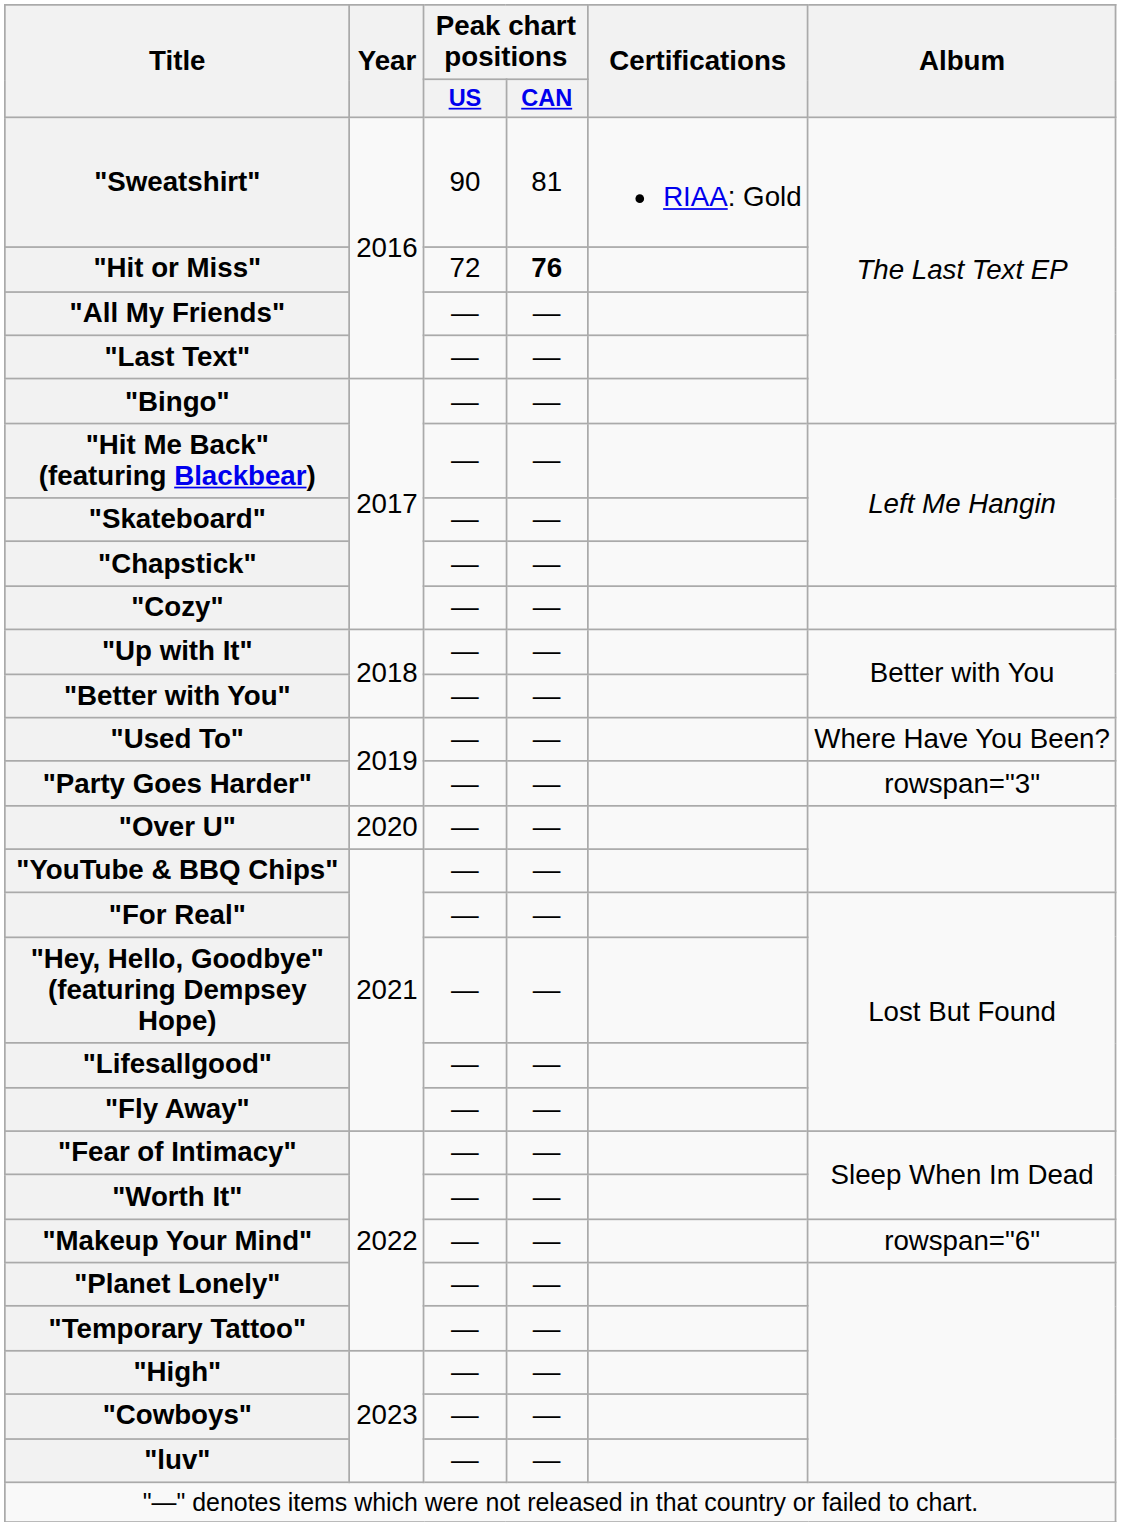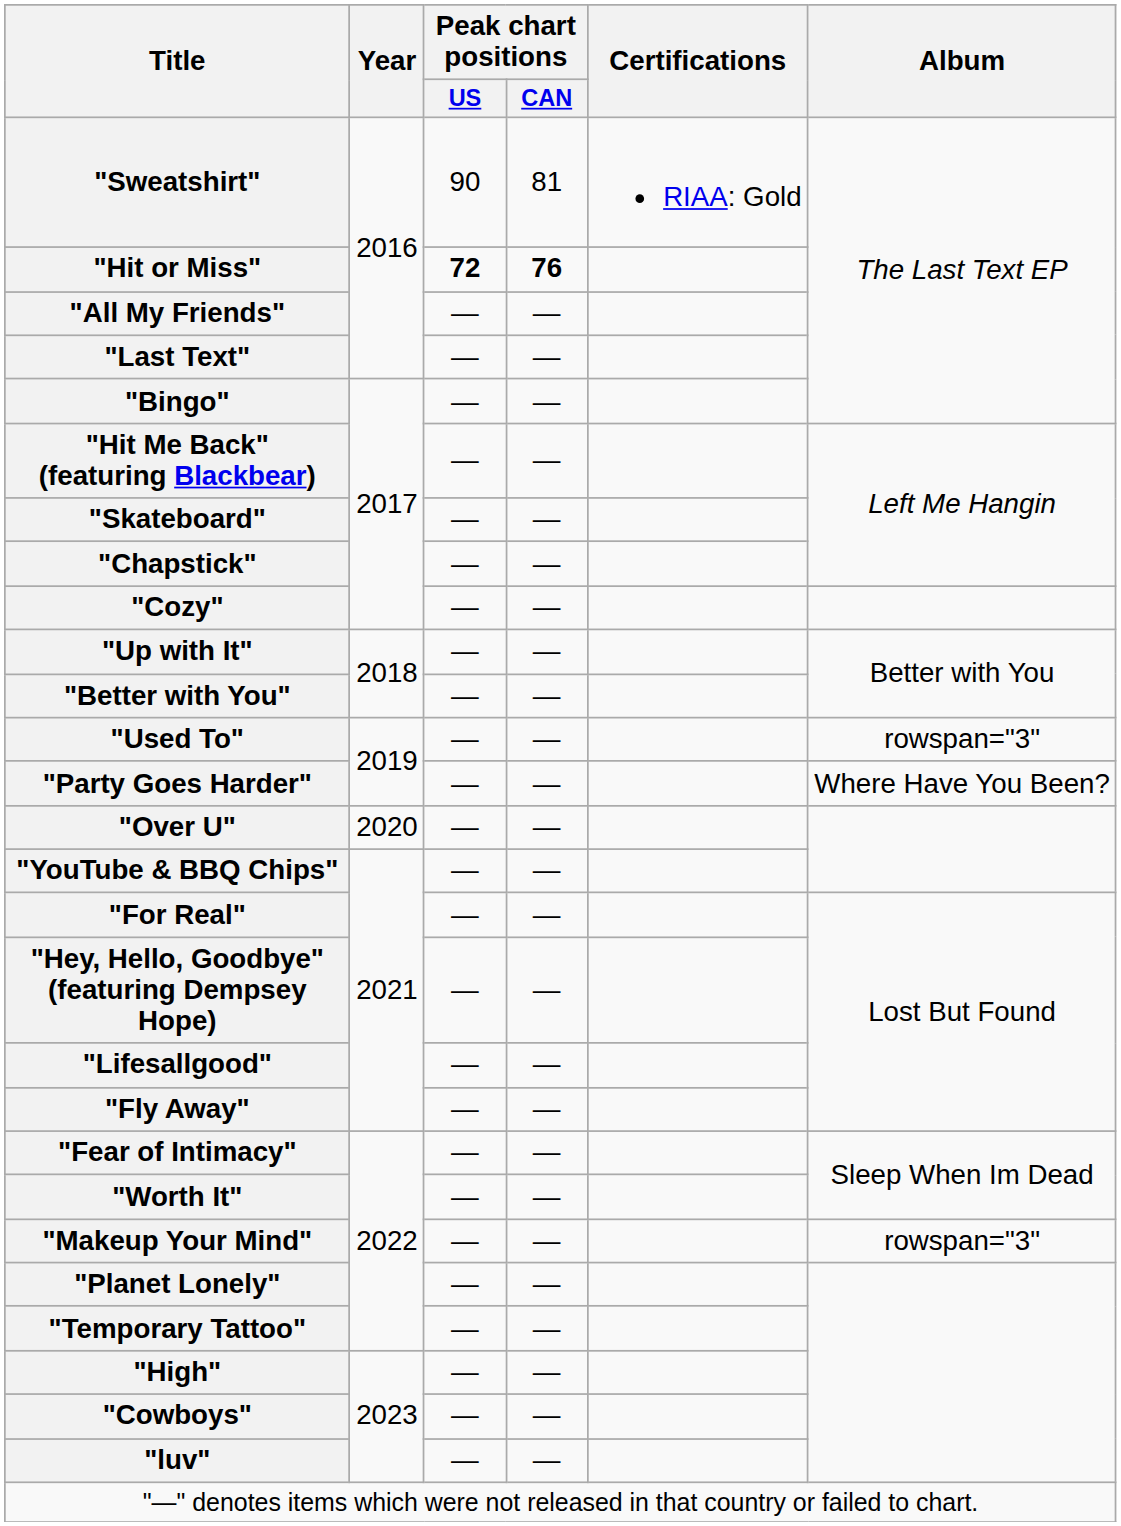(465, 268) normal -> (465, 268) bold
(962, 739) Where Have You Been? -> (962, 739) rowspan="3"
(962, 782) rowspan="3" -> (962, 782) Where Have You Been?
(962, 1240) rowspan="6" -> (962, 1240) rowspan="3"
